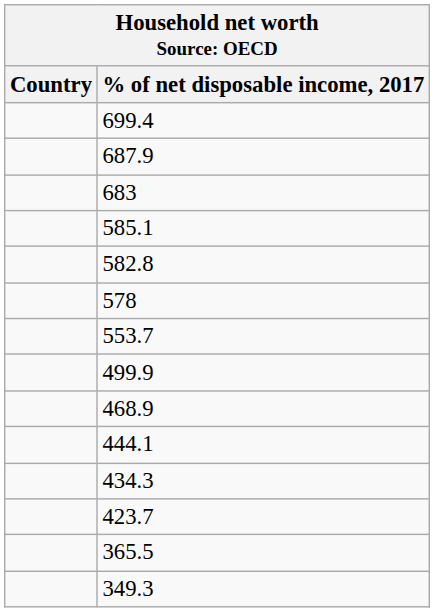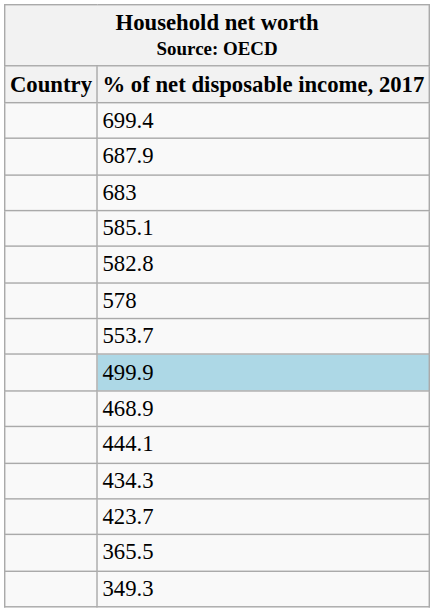(128, 372) no background -> (128, 372) lightblue background
